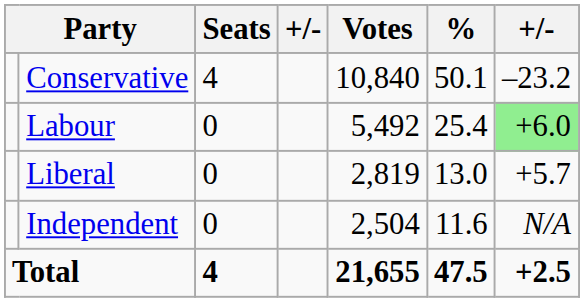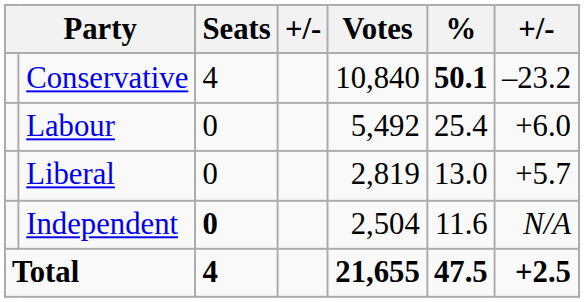(461, 77) normal -> (461, 77) bold
(543, 126) lightgreen background -> (543, 126) no background
(210, 223) normal -> (210, 223) bold
